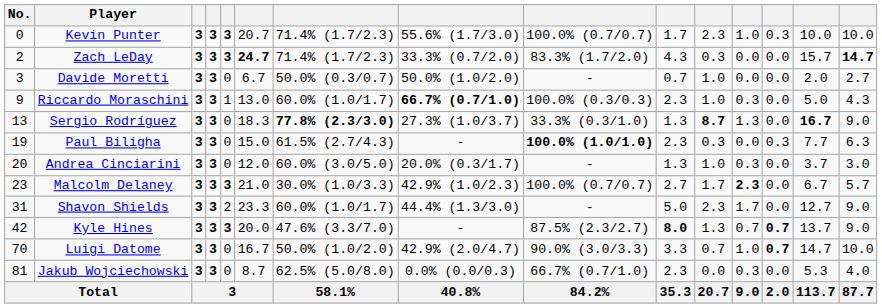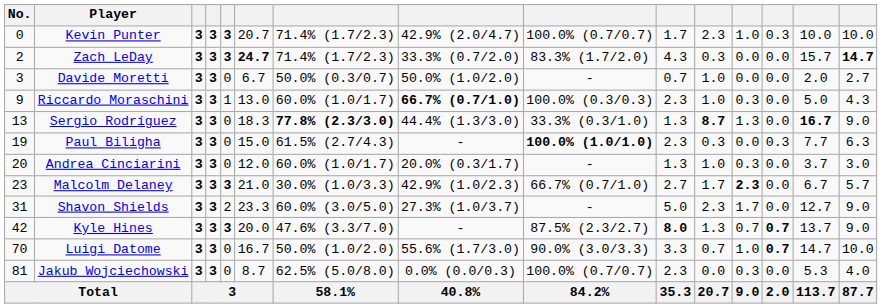(460, 37) 55.6% (1.7/3.0) -> (460, 37) 42.9% (2.0/4.7)
(460, 122) 27.3% (1.0/3.7) -> (460, 122) 44.4% (1.3/3.0)
(335, 165) 60.0% (3.0/5.0) -> (335, 165) 60.0% (1.0/1.7)
(590, 186) 100.0% (0.7/0.7) -> (590, 186) 66.7% (0.7/1.0)
(335, 208) 60.0% (1.0/1.7) -> (335, 208) 60.0% (3.0/5.0)
(460, 208) 44.4% (1.3/3.0) -> (460, 208) 27.3% (1.0/3.7)
(460, 250) 42.9% (2.0/4.7) -> (460, 250) 55.6% (1.7/3.0)
(590, 272) 66.7% (0.7/1.0) -> (590, 272) 100.0% (0.7/0.7)
